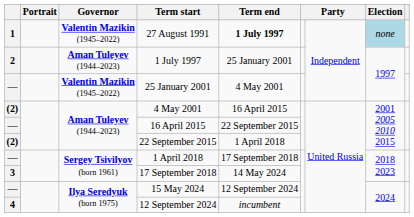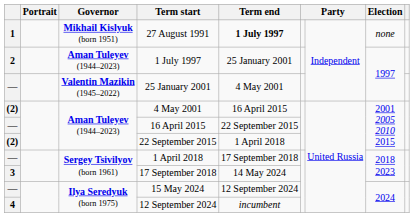(98, 33) Valentin Mazikin (1945–2022) -> (98, 33) Mikhail Kislyuk (born 1951)
(385, 33) lightblue background -> (385, 33) no background
